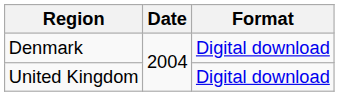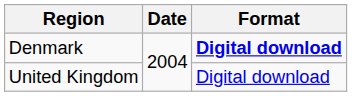(263, 47) normal -> (269, 47) bold
